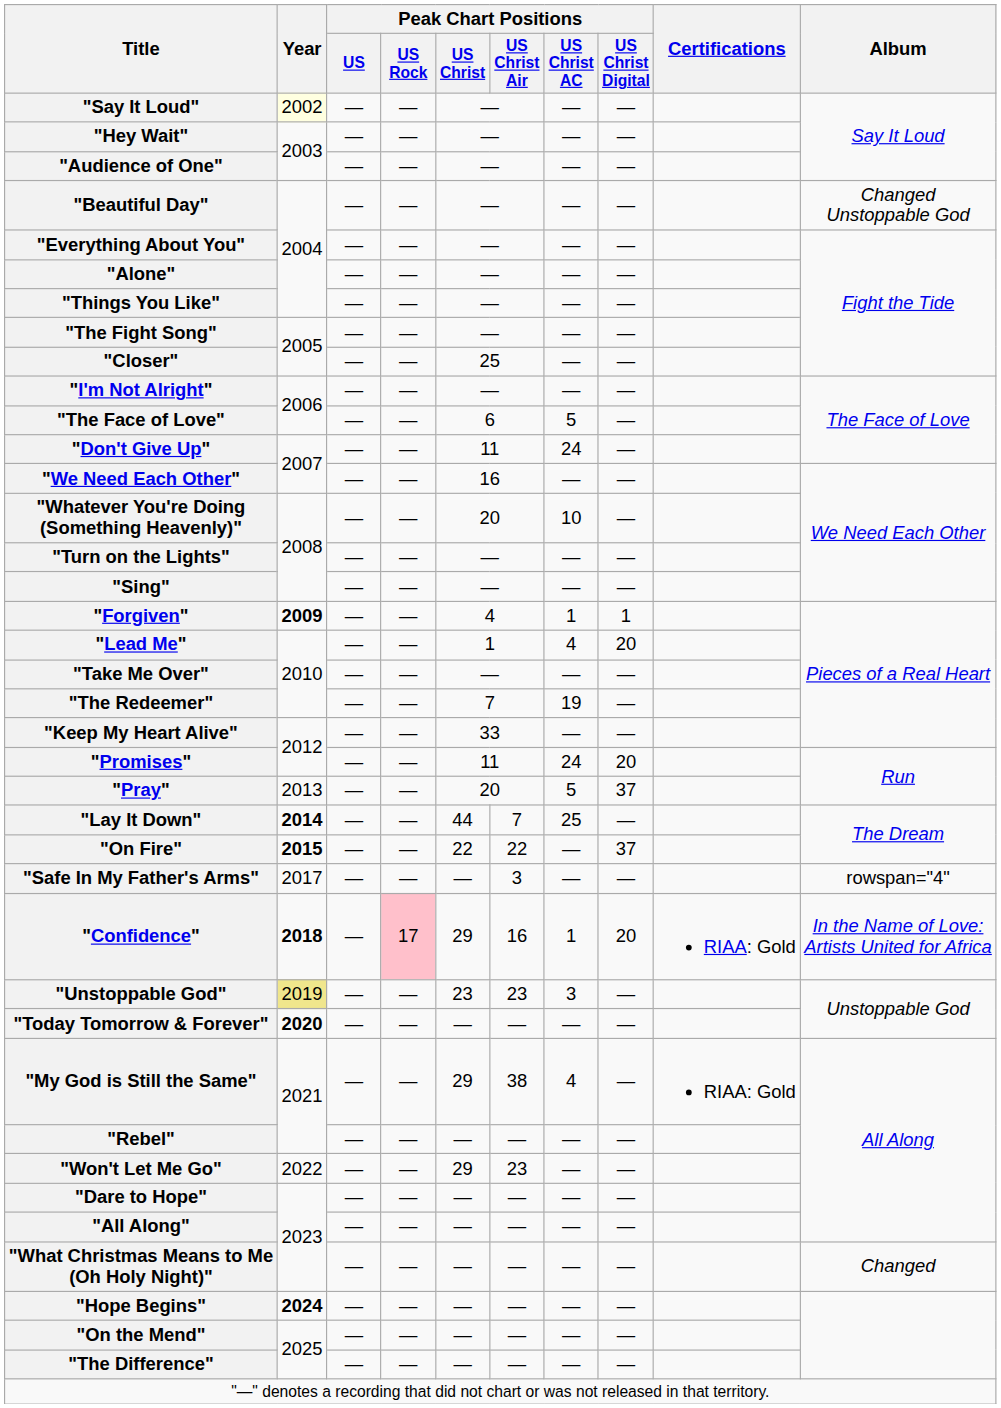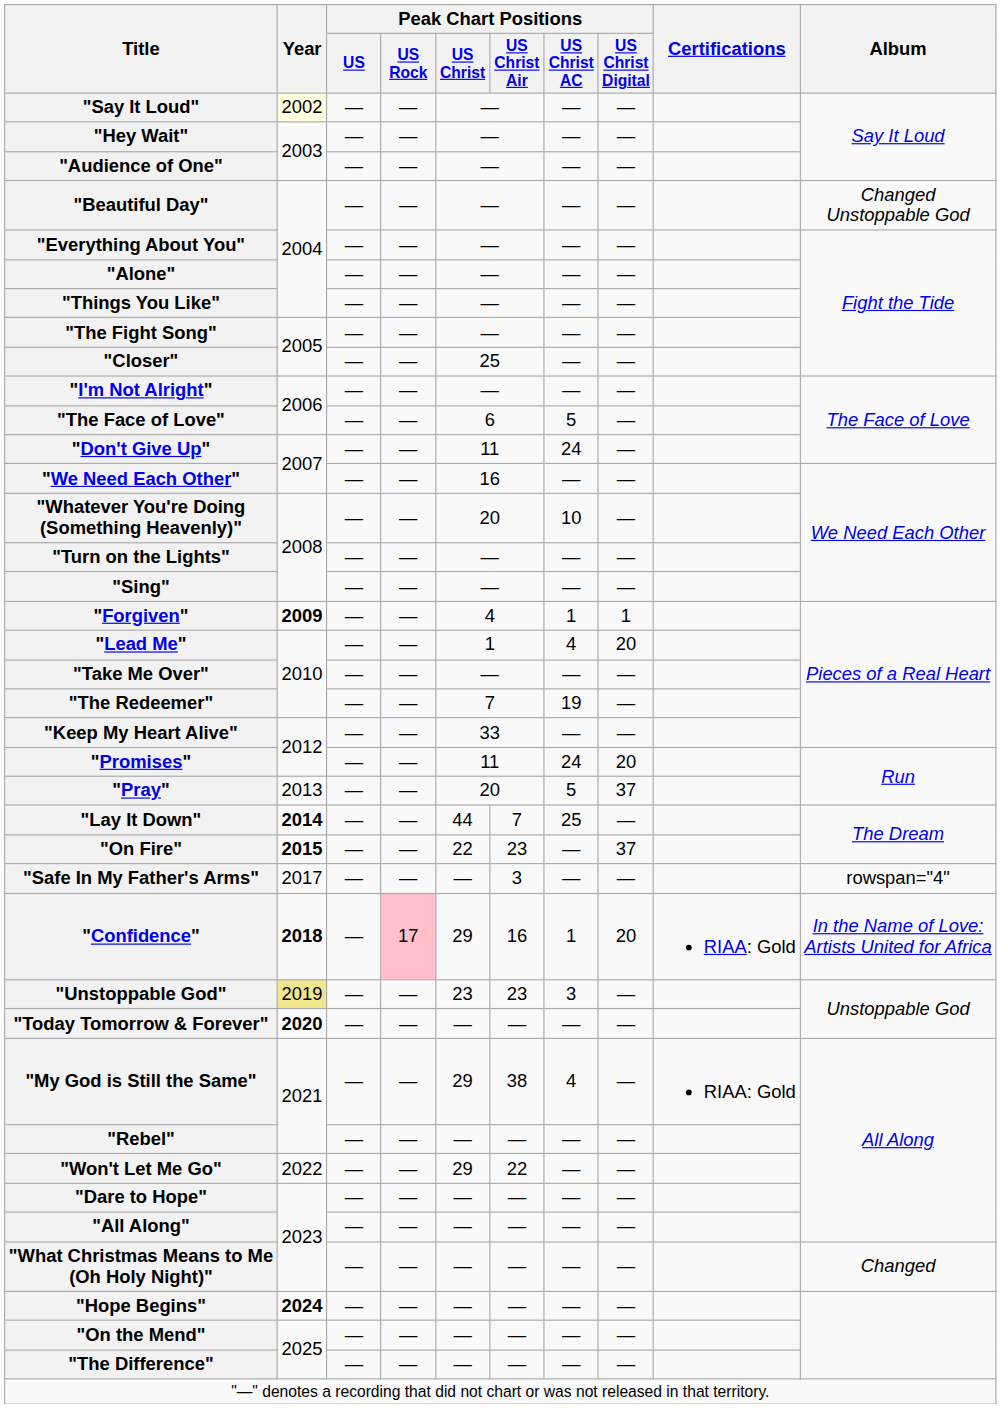(517, 849) 22 -> (517, 849) 23
(517, 1168) 23 -> (517, 1168) 22
